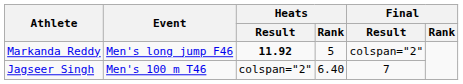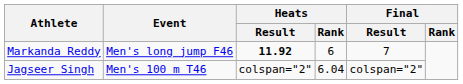(331, 51) 5 -> (331, 51) 6
(386, 51) colspan="2" -> (386, 51) 7
(331, 70) 6.40 -> (331, 70) 6.04
(386, 70) 7 -> (386, 70) colspan="2"
